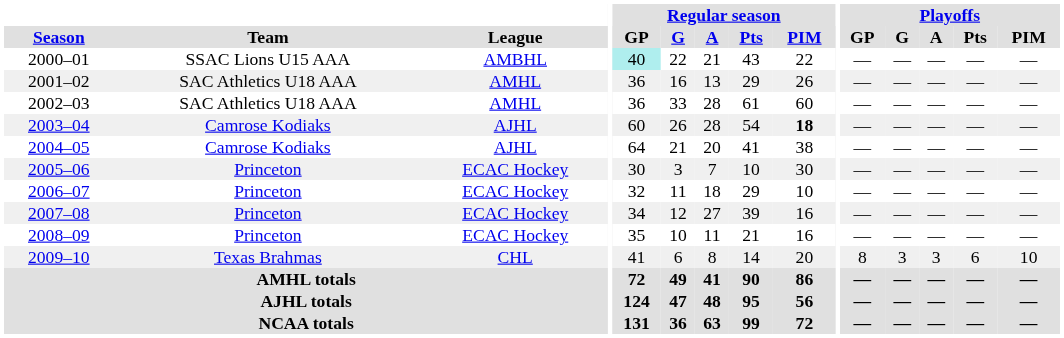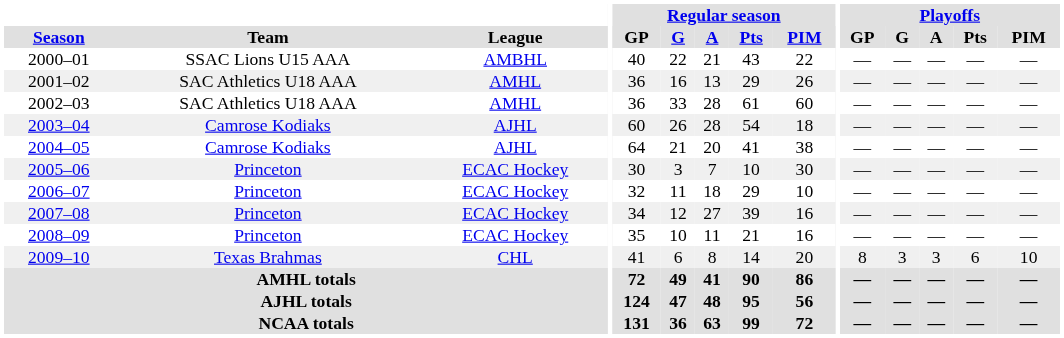(637, 58) paleturquoise background -> (637, 58) no background
(804, 124) bold -> (804, 124) normal
